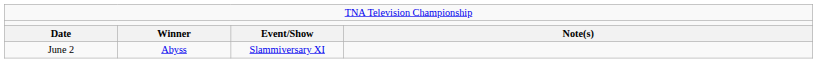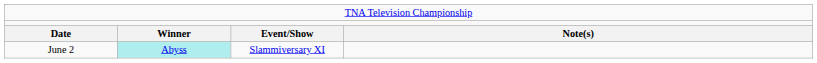(174, 49) no background -> (174, 49) paleturquoise background
